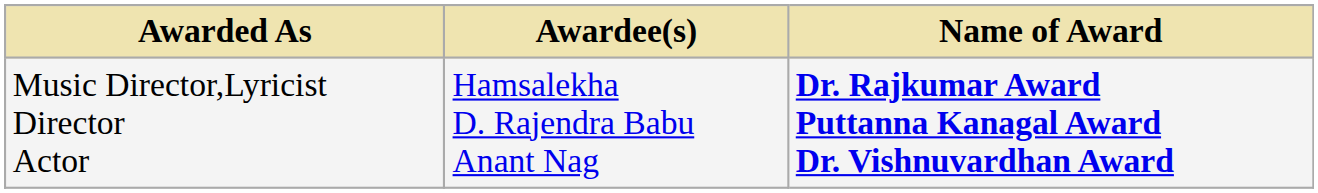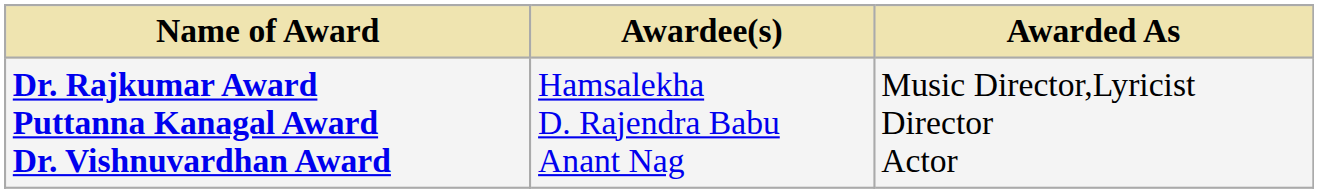columns swapped: (1051, 31) <-> (225, 31)
